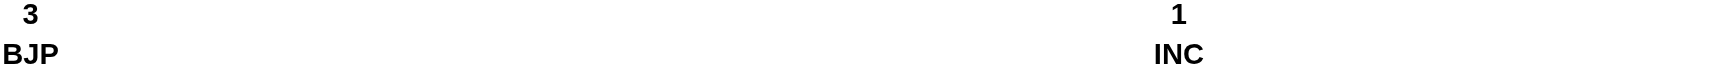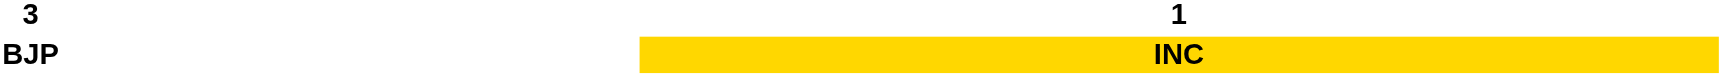(1179, 54) no background -> (1179, 54) gold background
